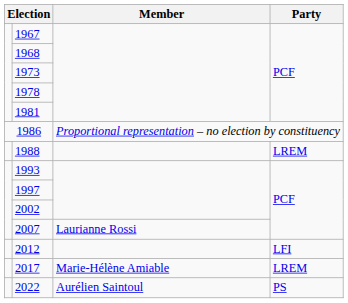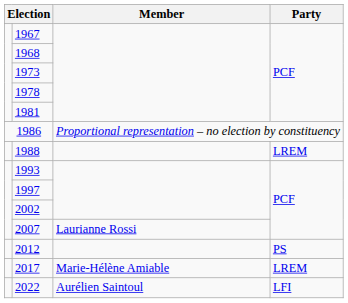(282, 248) LFI -> (280, 248) PS
(280, 287) PS -> (282, 287) LFI
